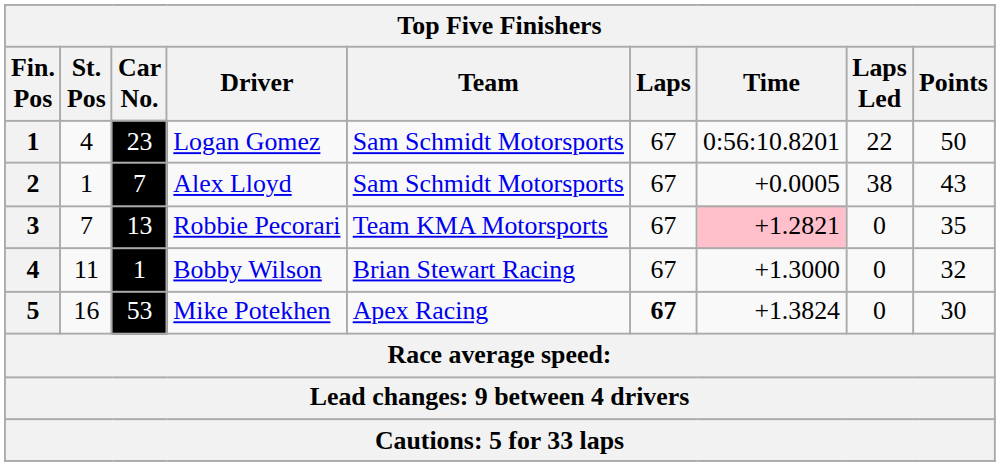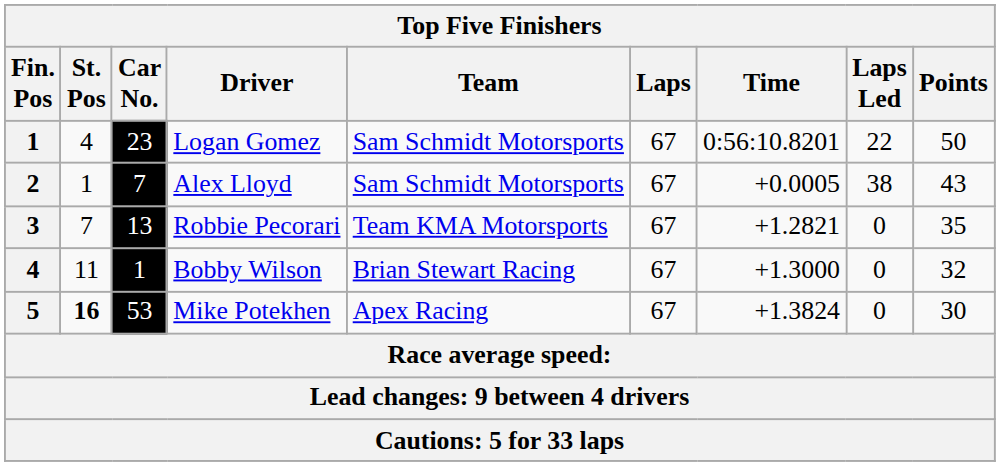(797, 226) pink background -> (797, 226) no background
(86, 311) normal -> (86, 311) bold
(663, 311) bold -> (663, 311) normal
